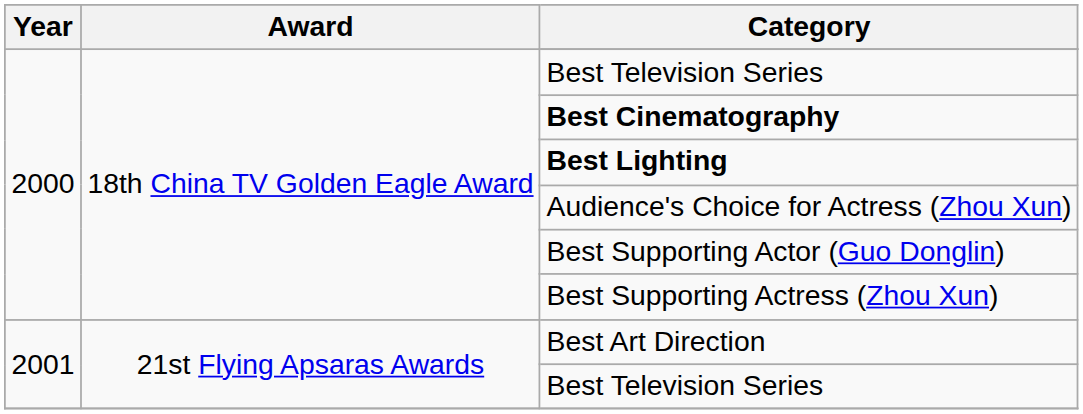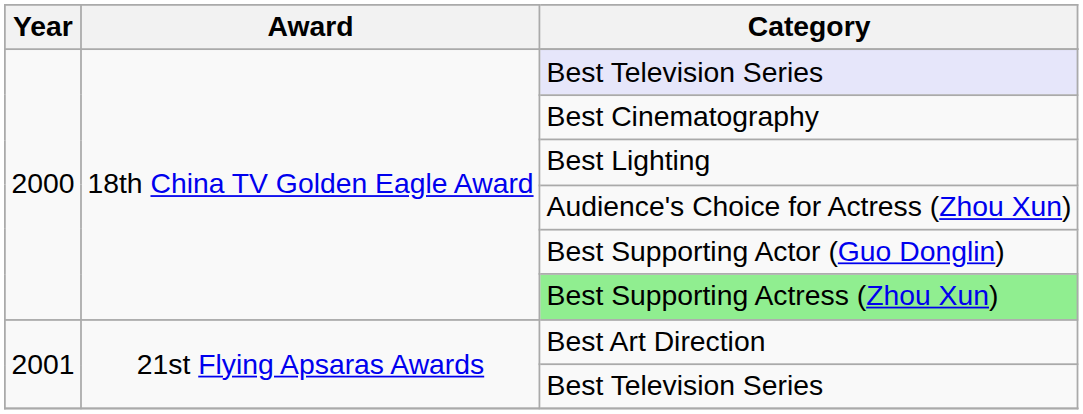(685, 71) no background -> (685, 71) lavender background
(693, 116) bold -> (683, 116) normal
(637, 161) bold -> (628, 161) normal
(773, 296) no background -> (773, 296) lightgreen background
